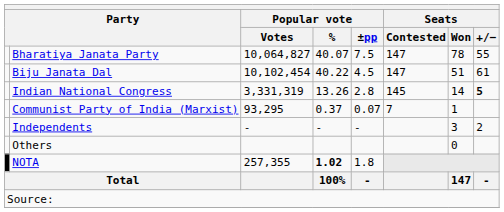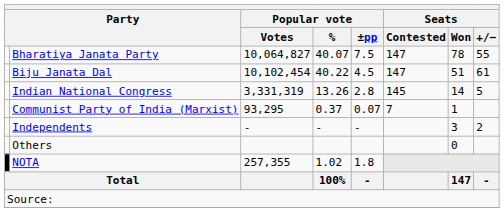(480, 91) bold -> (480, 91) normal
(329, 163) bold -> (329, 163) normal
